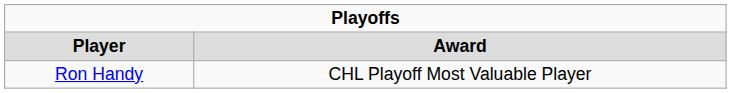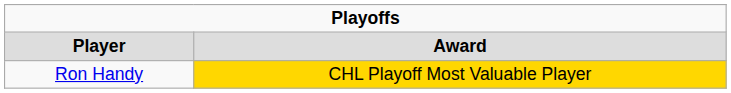(460, 74) no background -> (460, 74) gold background
